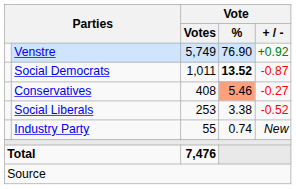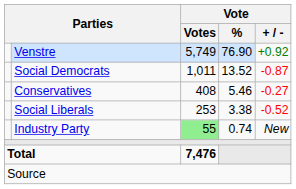(237, 71) bold -> (237, 71) normal
(240, 91) lightsalmon background -> (240, 91) no background
(209, 129) no background -> (209, 129) lightgreen background
